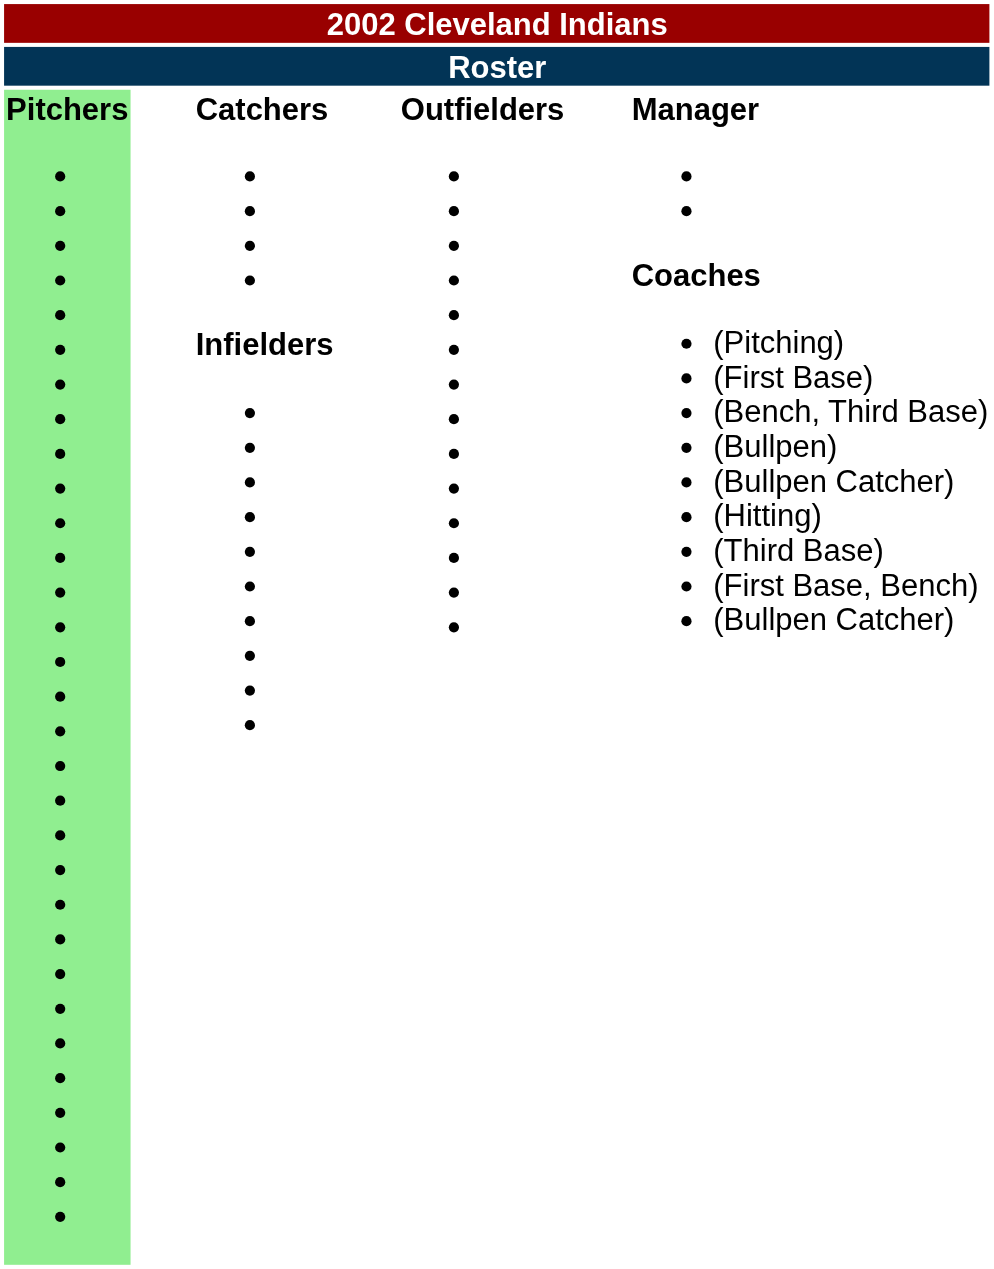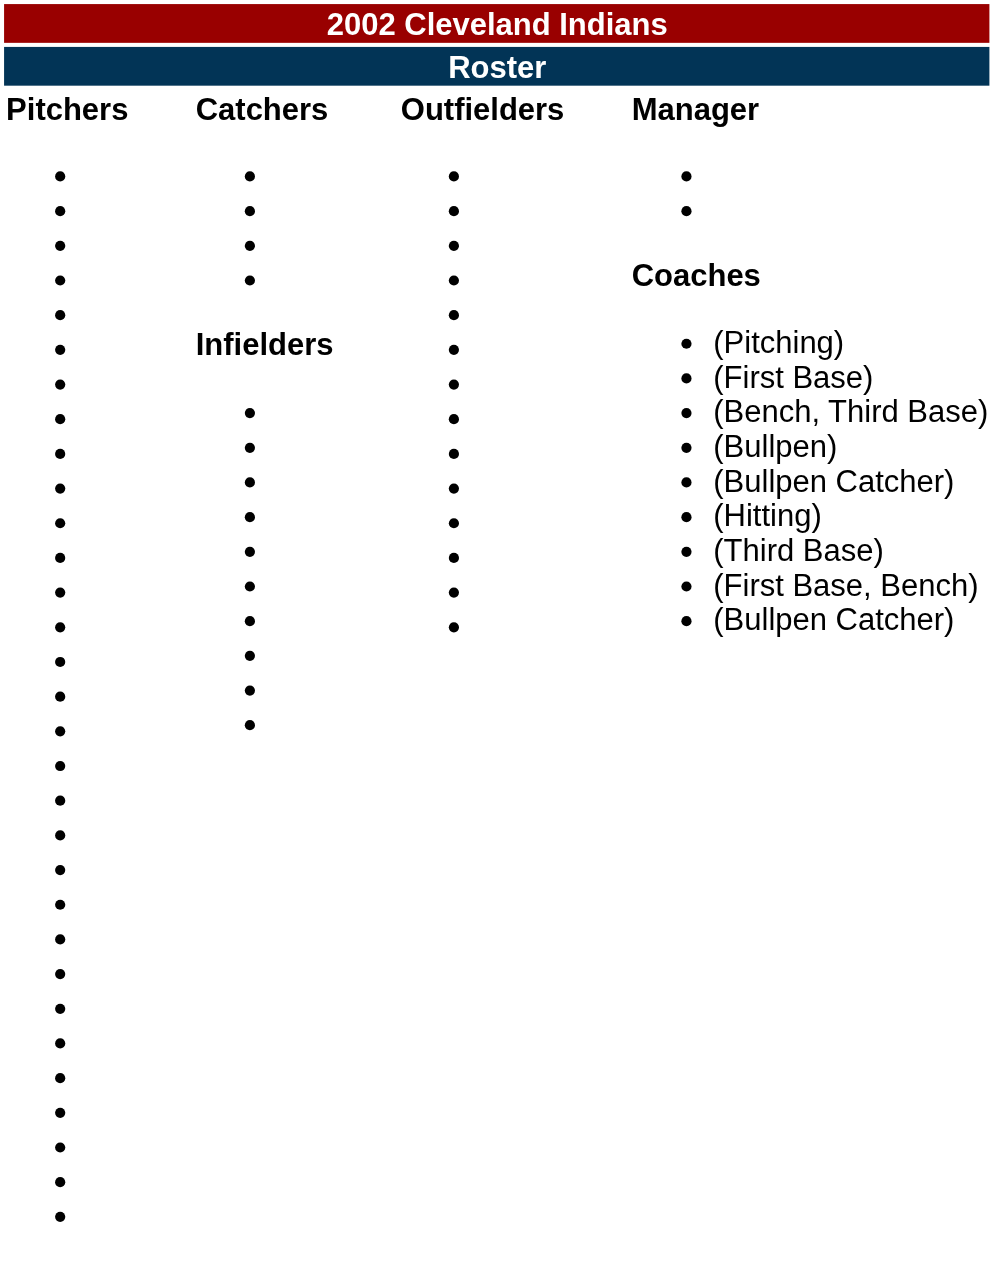(67, 662) lightgreen background -> (67, 662) no background
